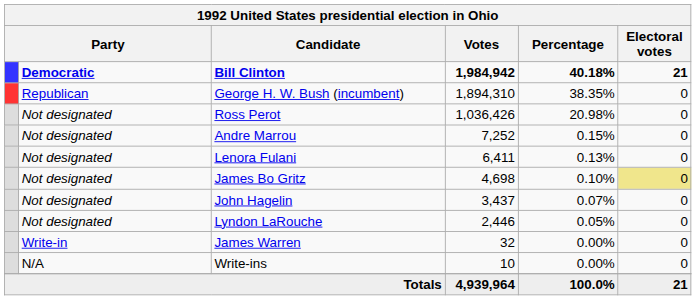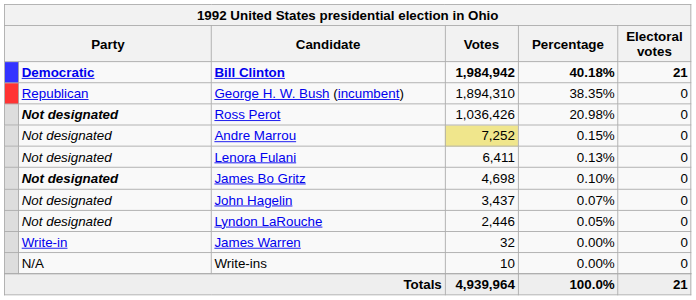(67, 115) normal -> (70, 115) bold
(498, 136) no background -> (498, 136) khaki background
(67, 178) normal -> (70, 178) bold
(684, 178) khaki background -> (684, 178) no background
